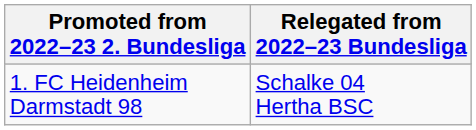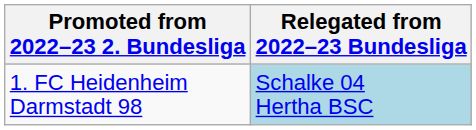(315, 94) no background -> (315, 94) lightblue background
